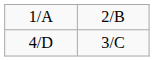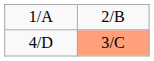(113, 42) no background -> (113, 42) lightsalmon background
